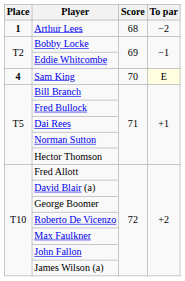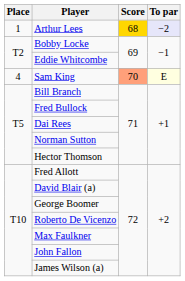(18, 28) bold -> (18, 28) normal
(133, 28) no background -> (133, 28) gold background
(164, 28) no background -> (164, 28) lavender background
(18, 76) bold -> (18, 76) normal
(133, 76) no background -> (133, 76) lightsalmon background
